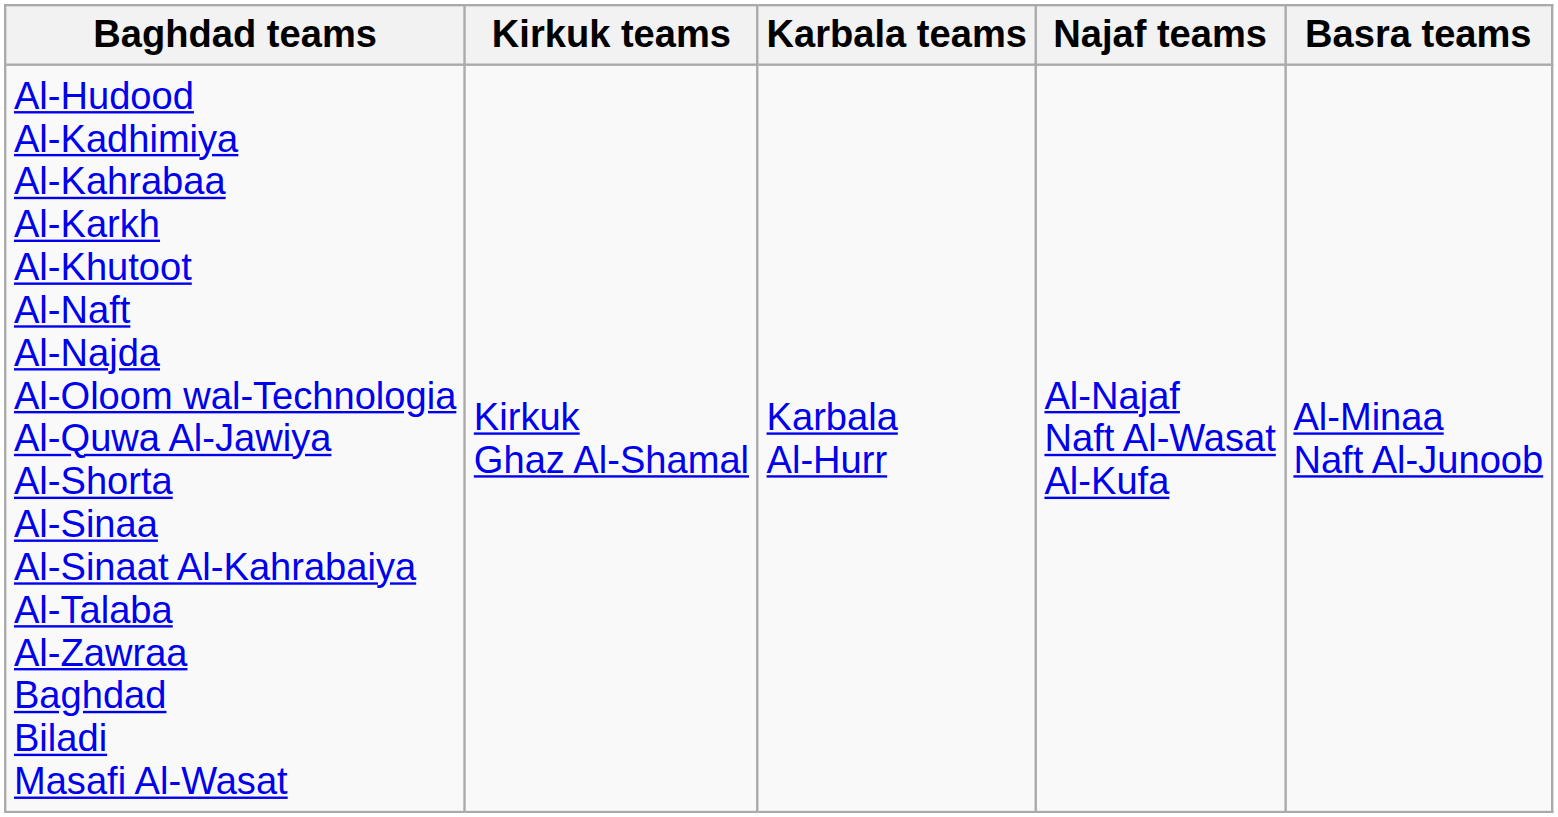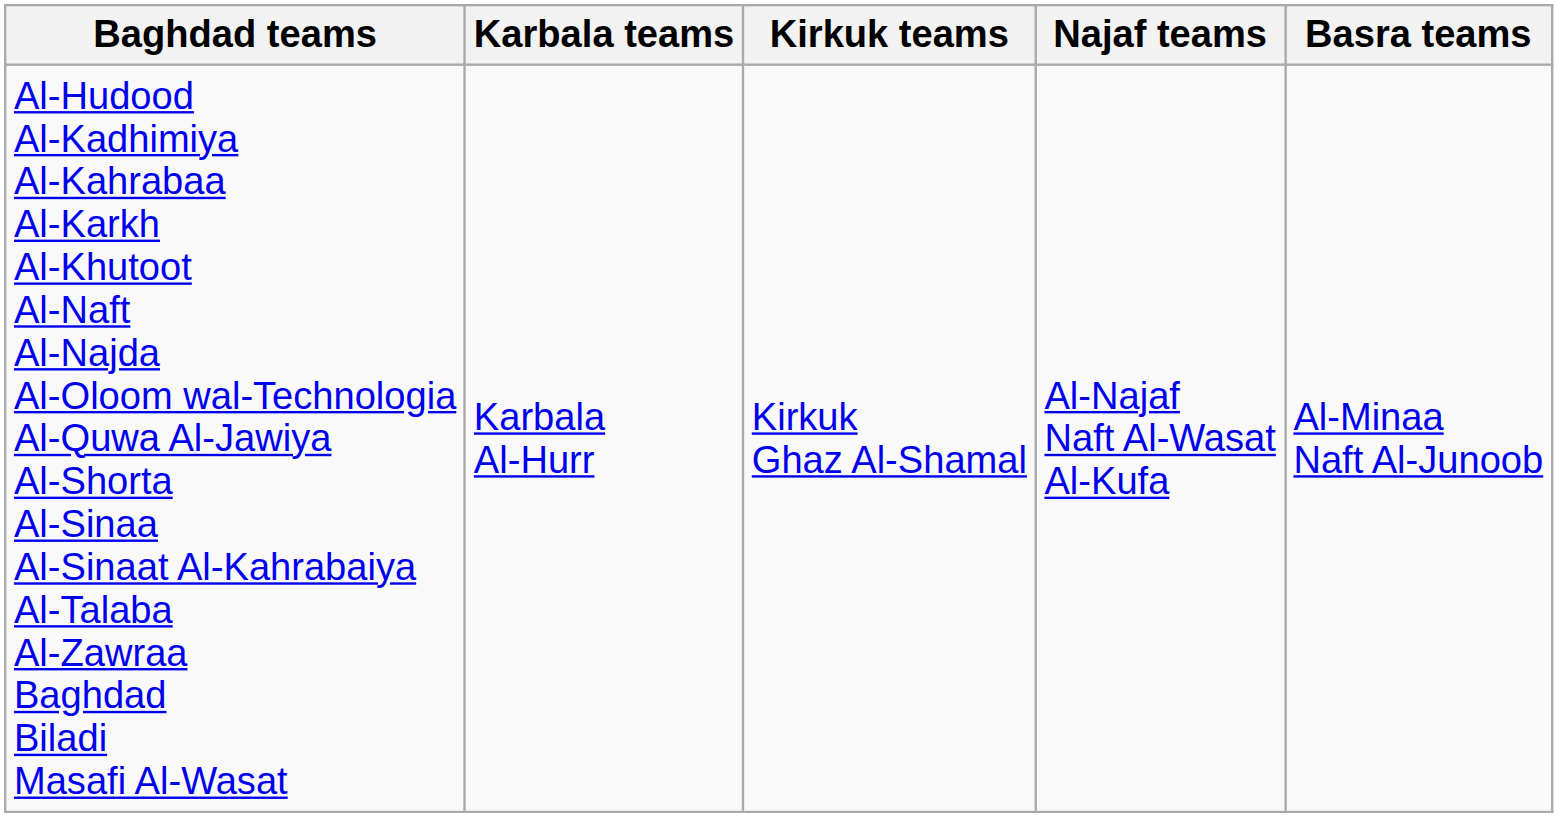columns swapped: (611, 34) <-> (897, 34)
